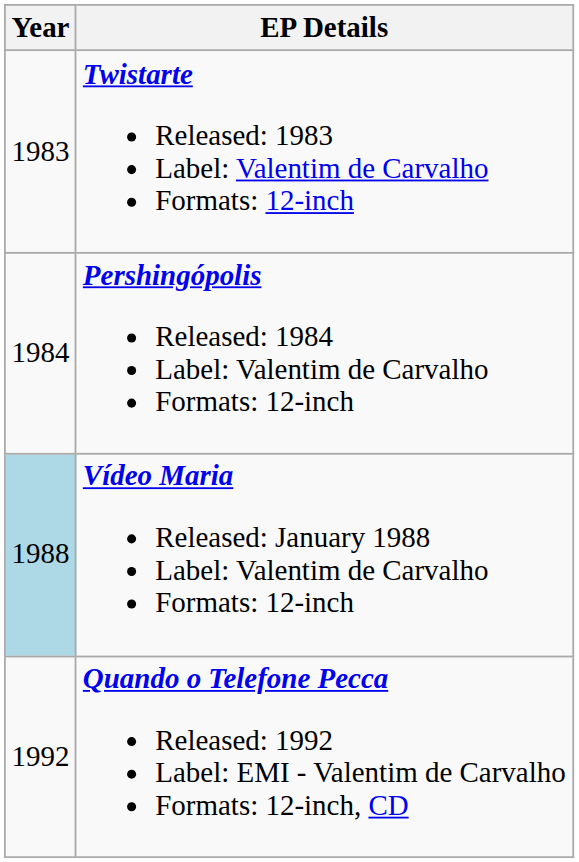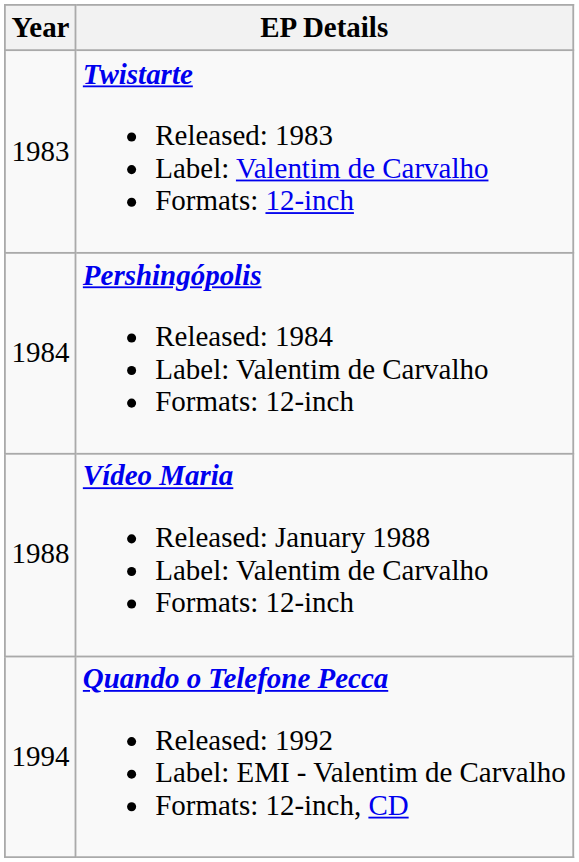(41, 554) lightblue background -> (41, 554) no background
(41, 755) 1992 -> (41, 755) 1994
